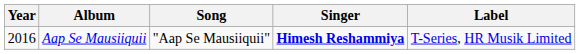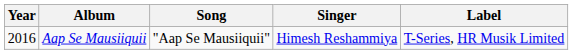(340, 37) bold -> (337, 37) normal
